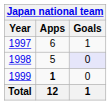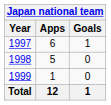(88, 60) lavender background -> (88, 60) no background
(52, 76) bold -> (52, 76) normal
